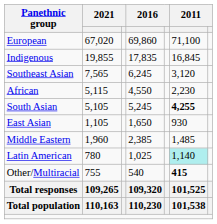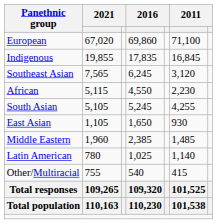(183, 106) bold -> (183, 106) normal
(183, 156) paleturquoise background -> (183, 156) no background
(179, 172) bold -> (179, 172) normal
